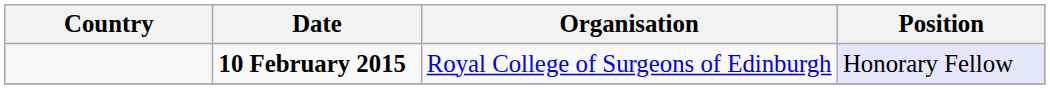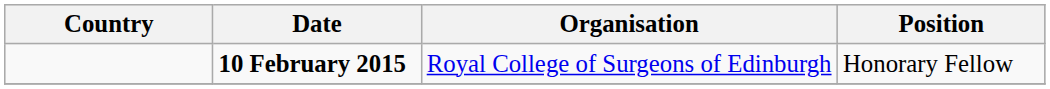(928, 63) lavender background -> (928, 63) no background
